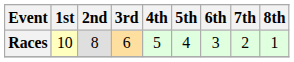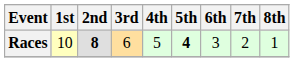(95, 43) normal -> (95, 43) bold
(186, 43) normal -> (186, 43) bold
